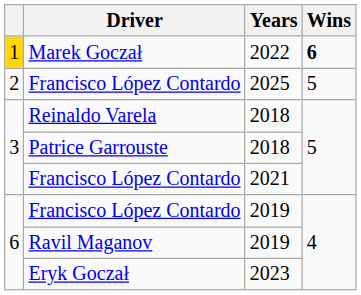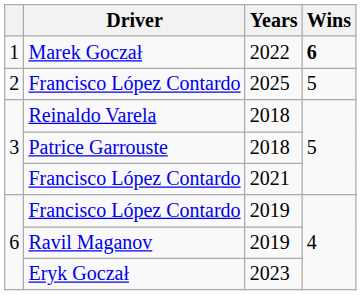(14, 52) gold background -> (14, 52) no background
